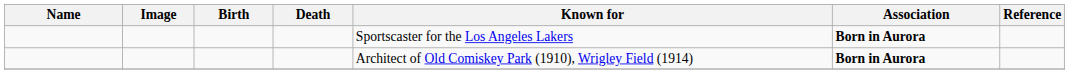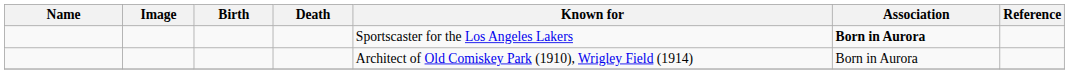(880, 58) bold -> (877, 58) normal
